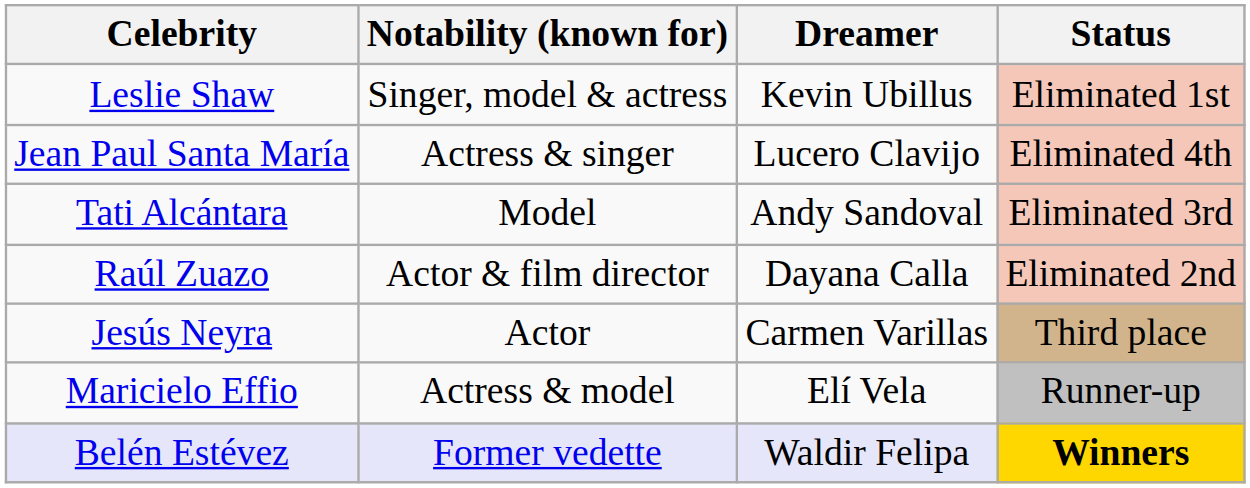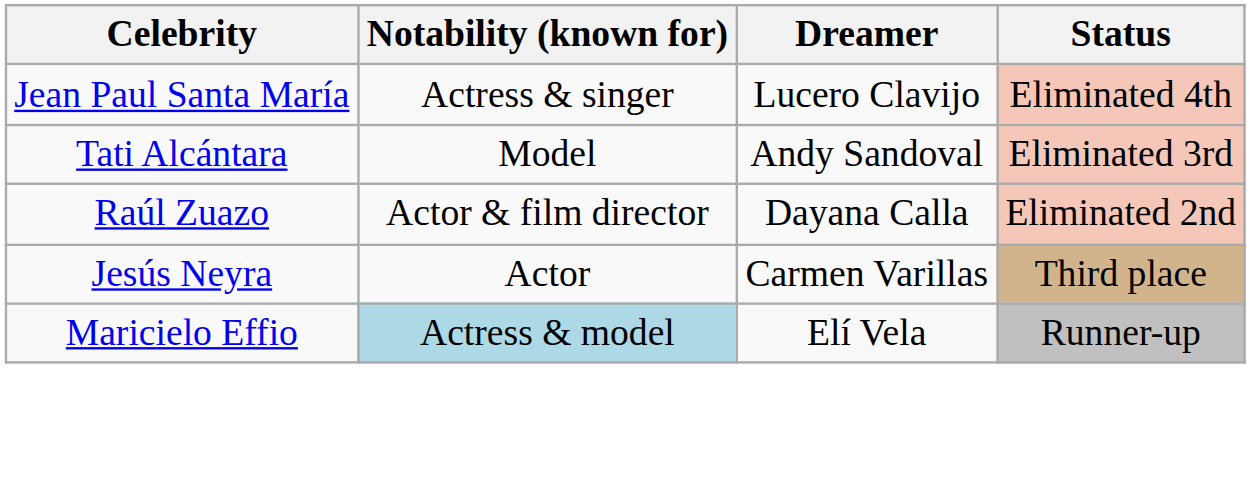- row: (182, 93)
(547, 392) no background -> (547, 332) lightblue background
- row: (182, 451)
